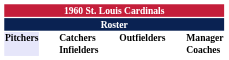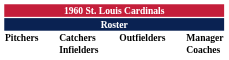(22, 38) lavender background -> (22, 38) no background
